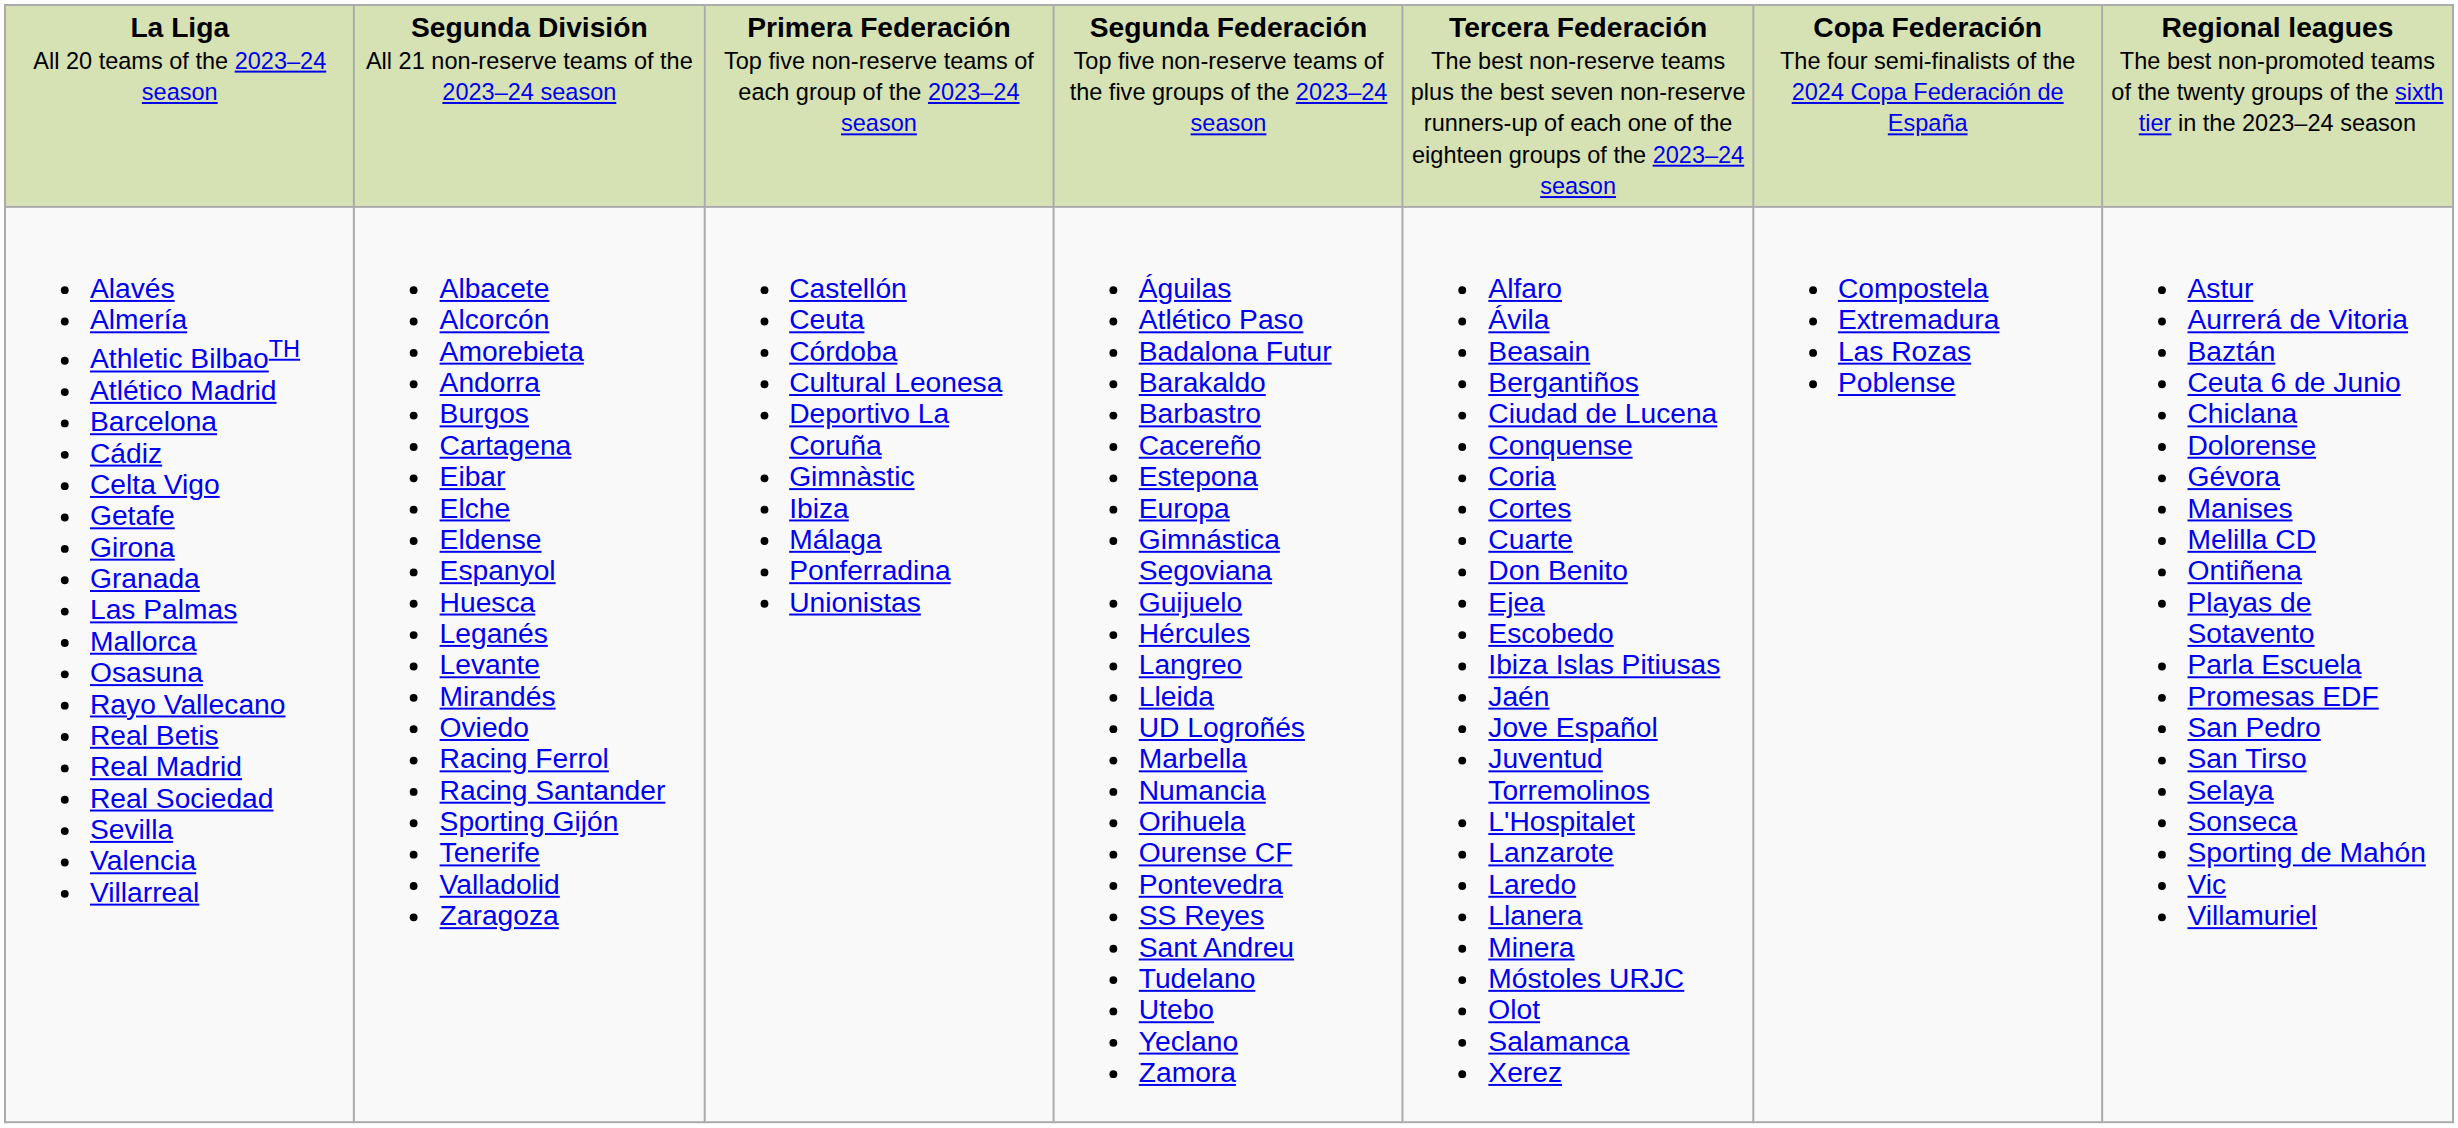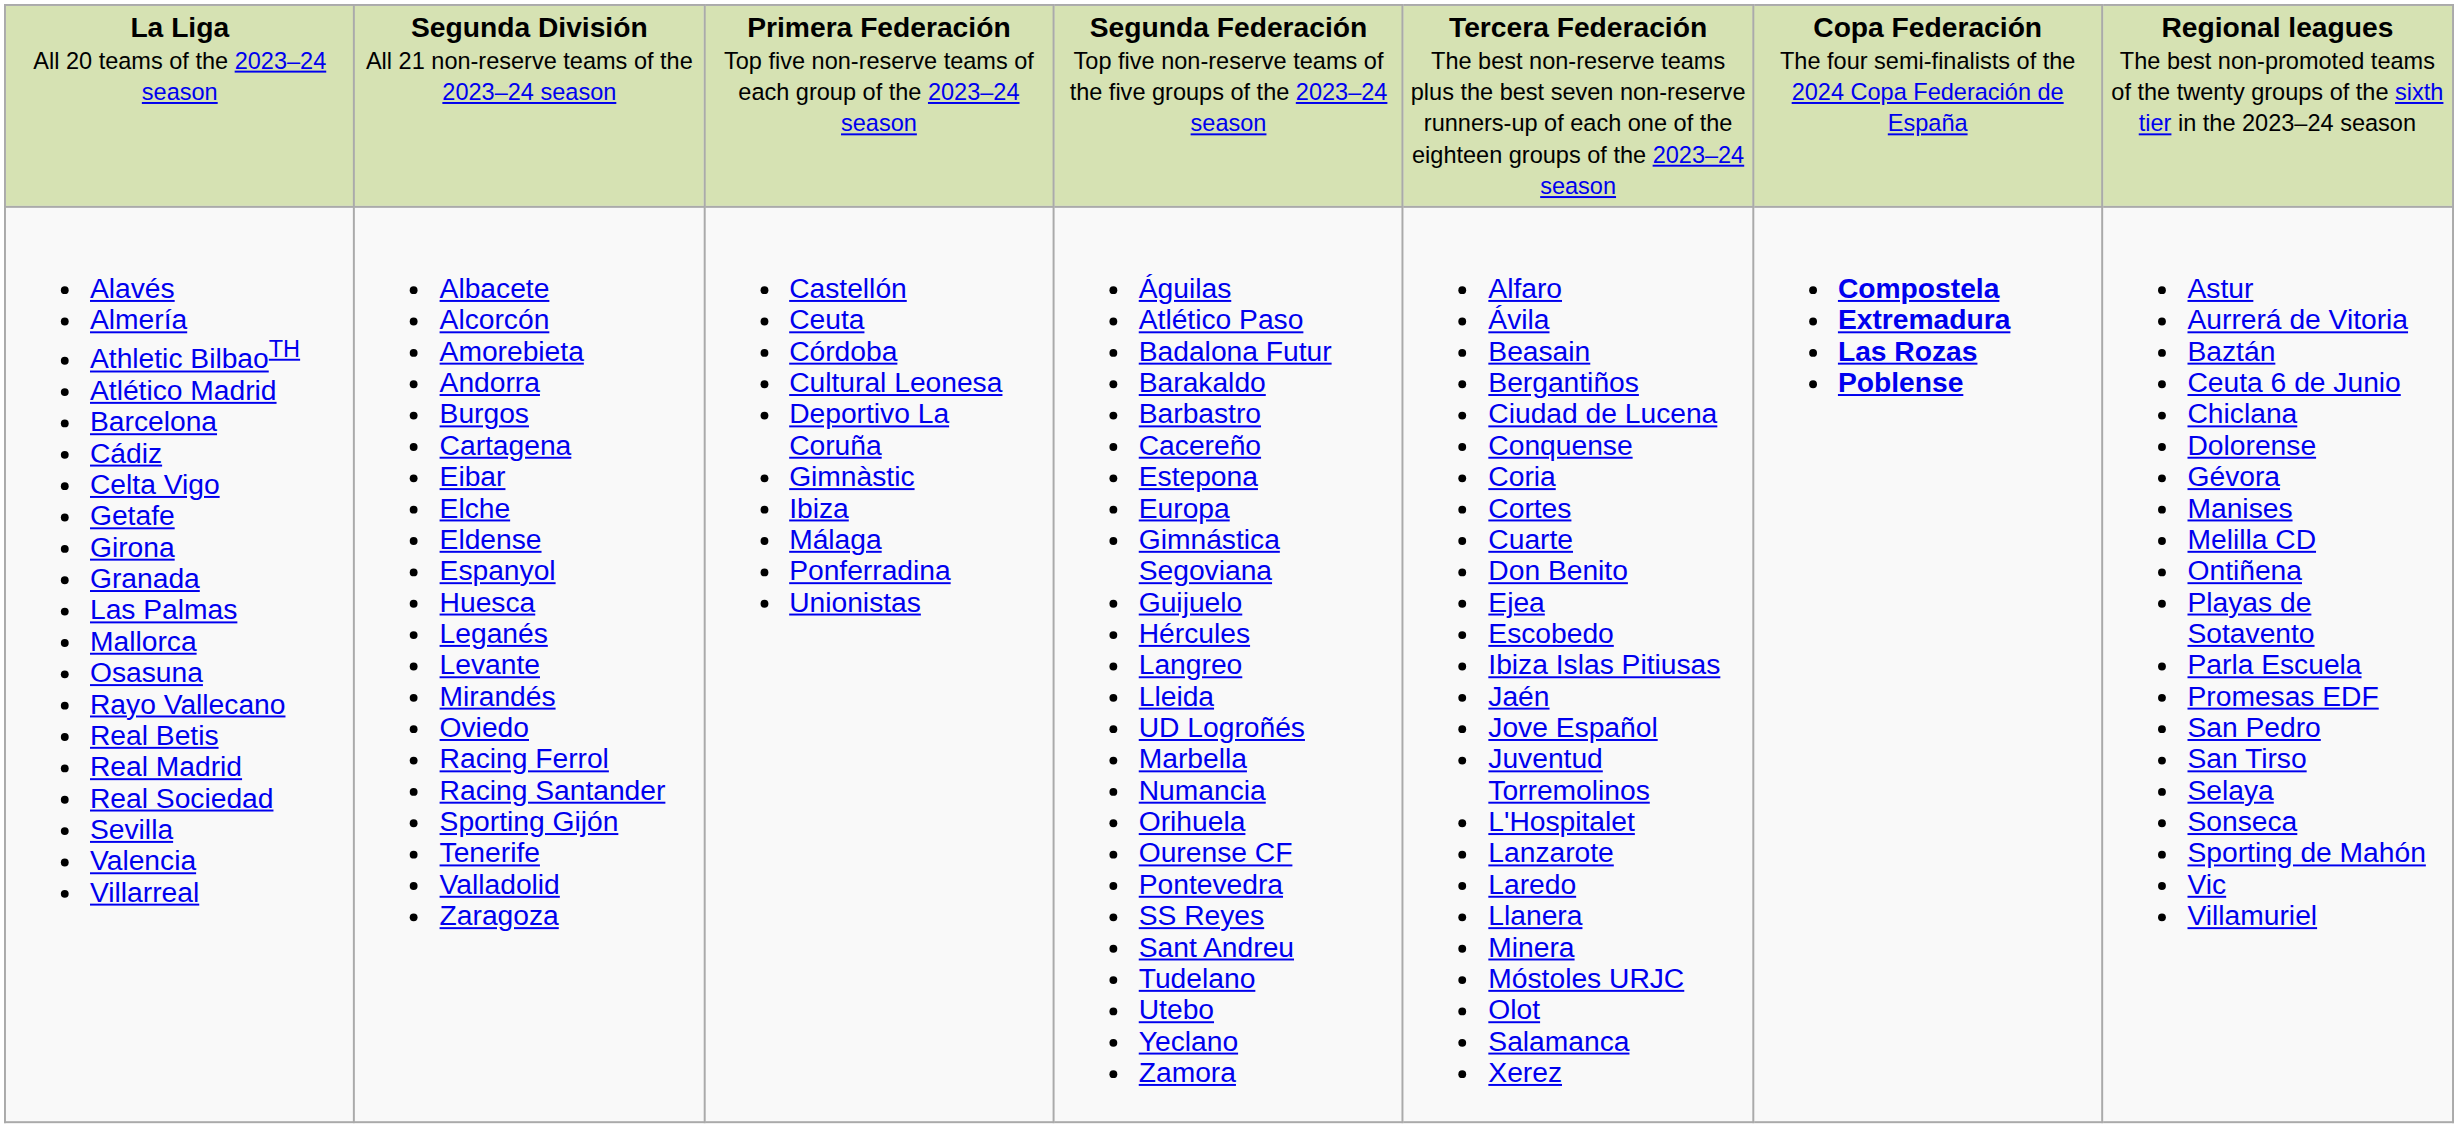(1928, 336) normal -> (1928, 336) bold
